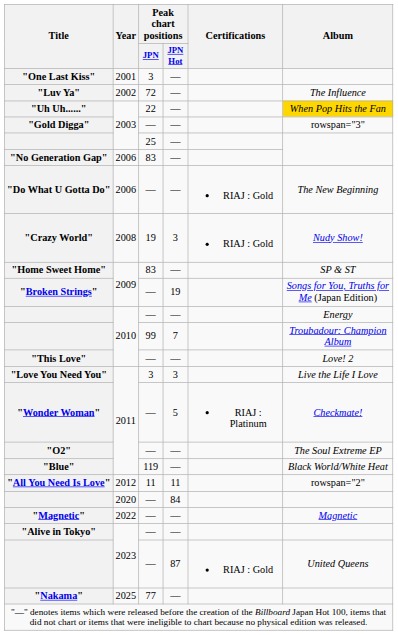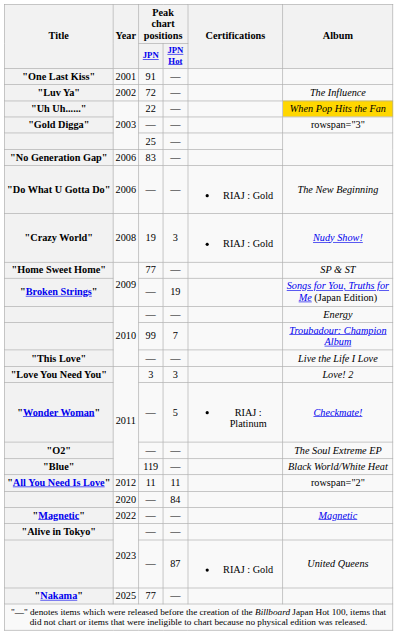(151, 76) 3 -> (151, 76) 91
(151, 270) 83 -> (151, 270) 77
(338, 358) Love! 2 -> (338, 358) Live the Life I Love
(338, 374) Live the Life I Love -> (338, 374) Love! 2
